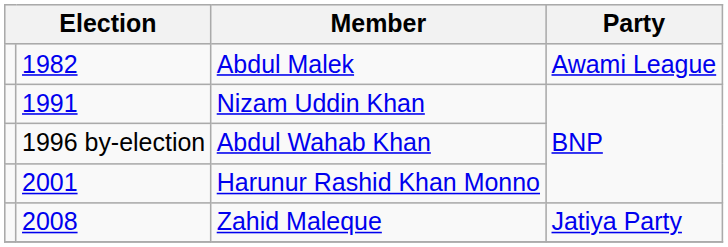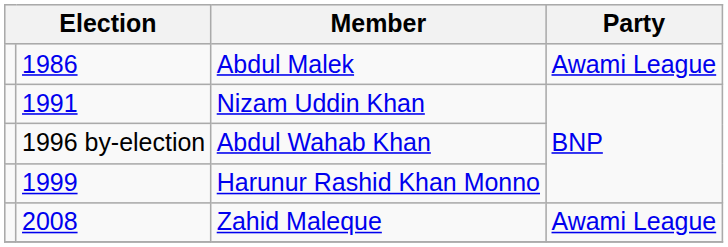(50, 63) 1982 -> (50, 63) 1986
(50, 182) 2001 -> (50, 182) 1999
(617, 222) Jatiya Party -> (634, 222) Awami League
